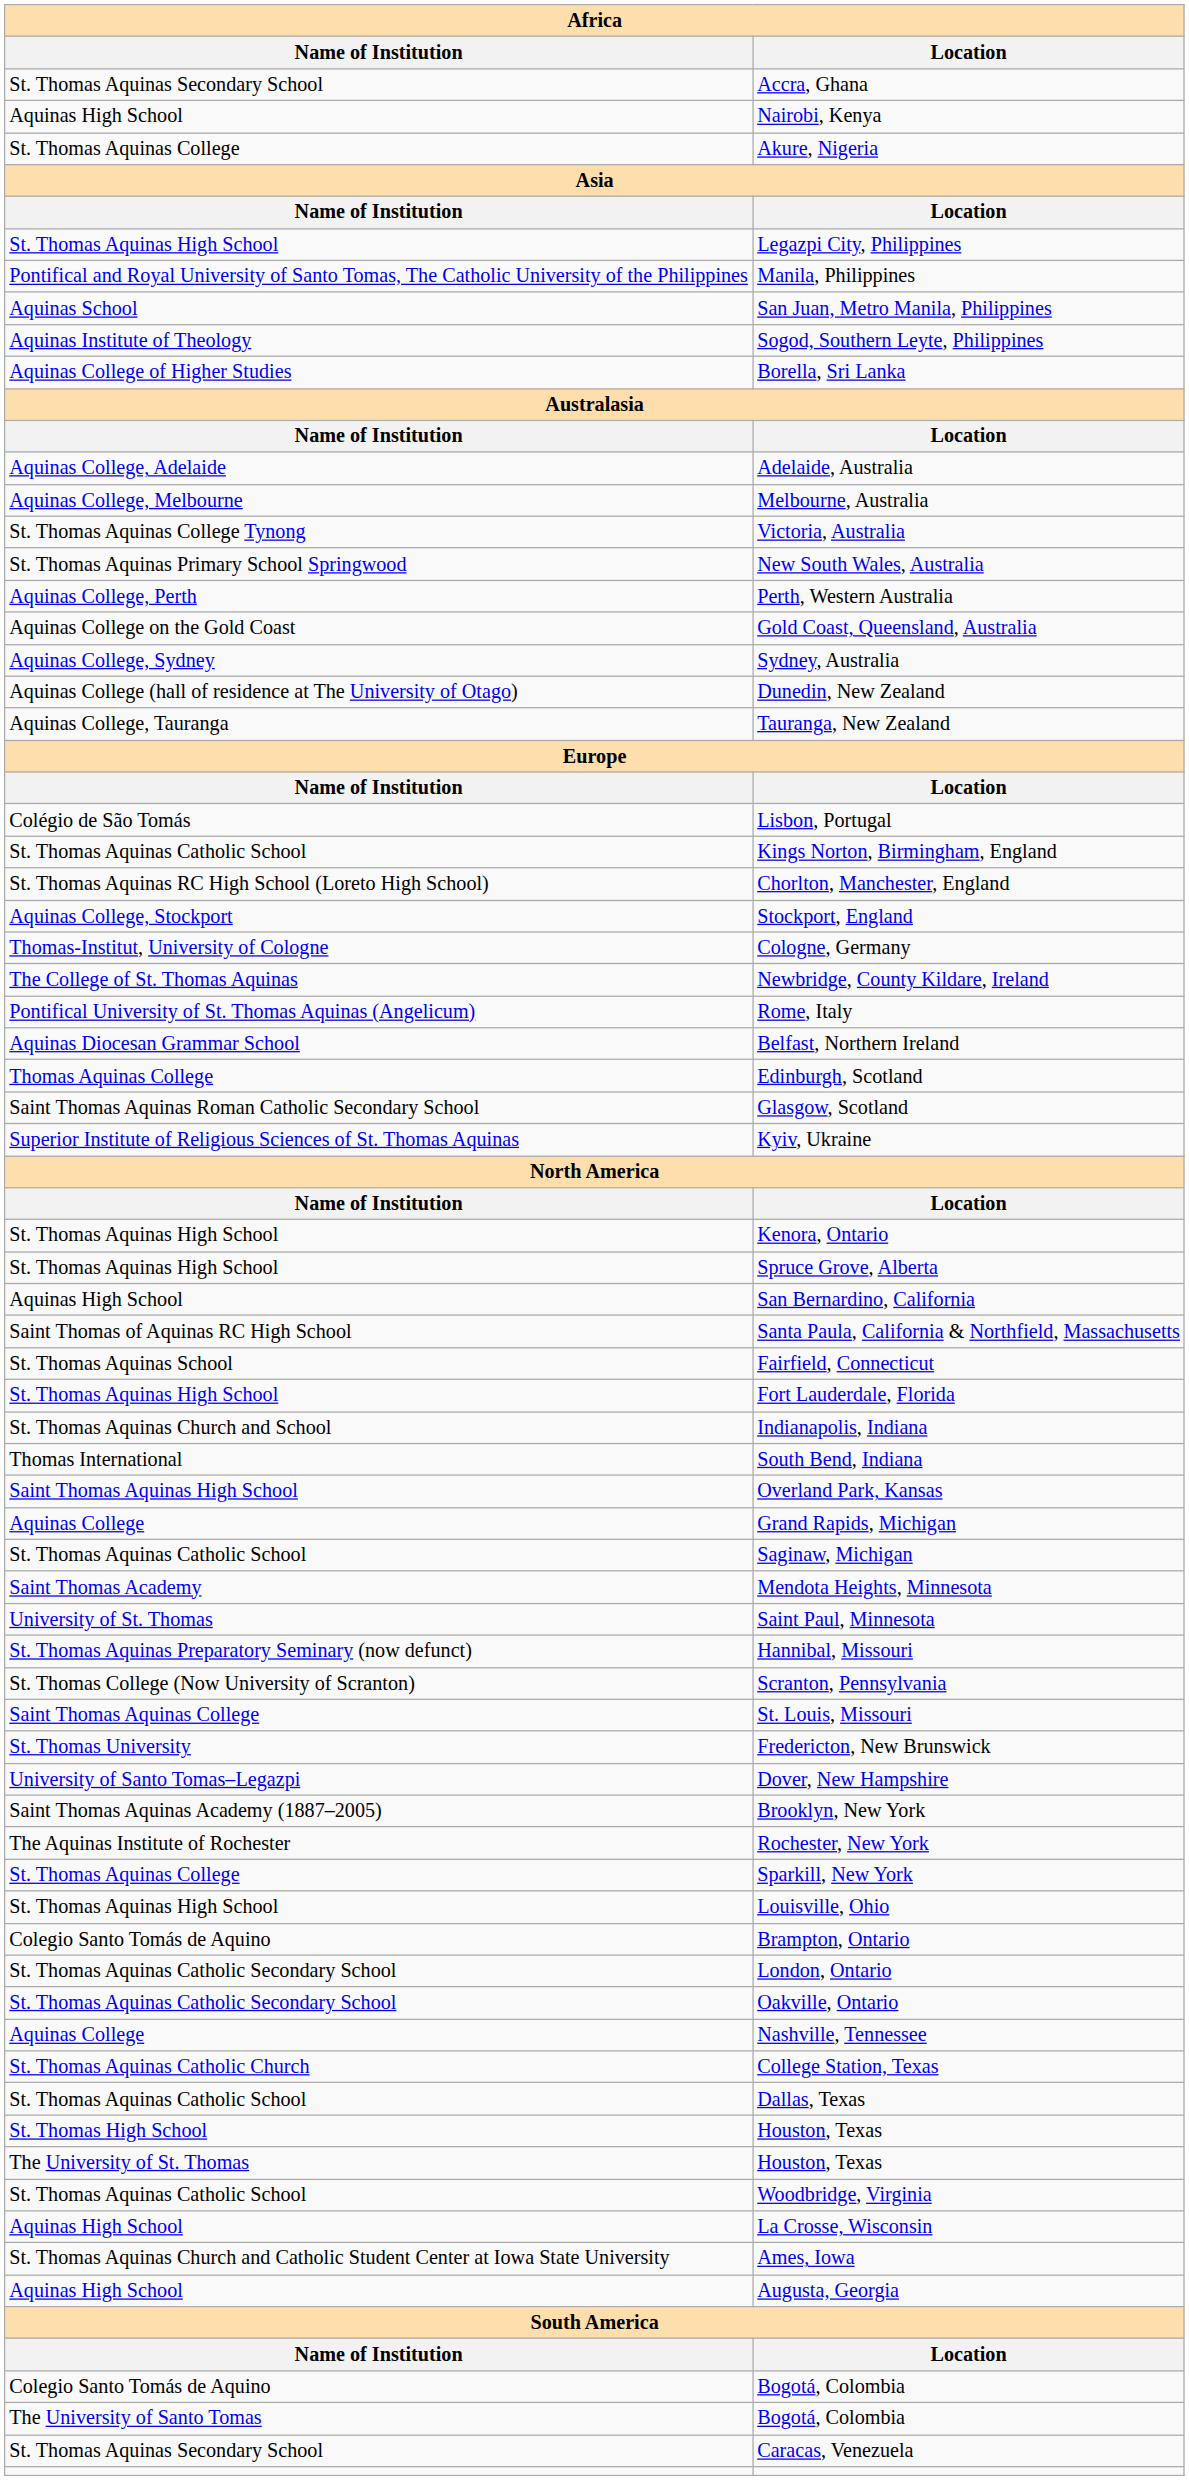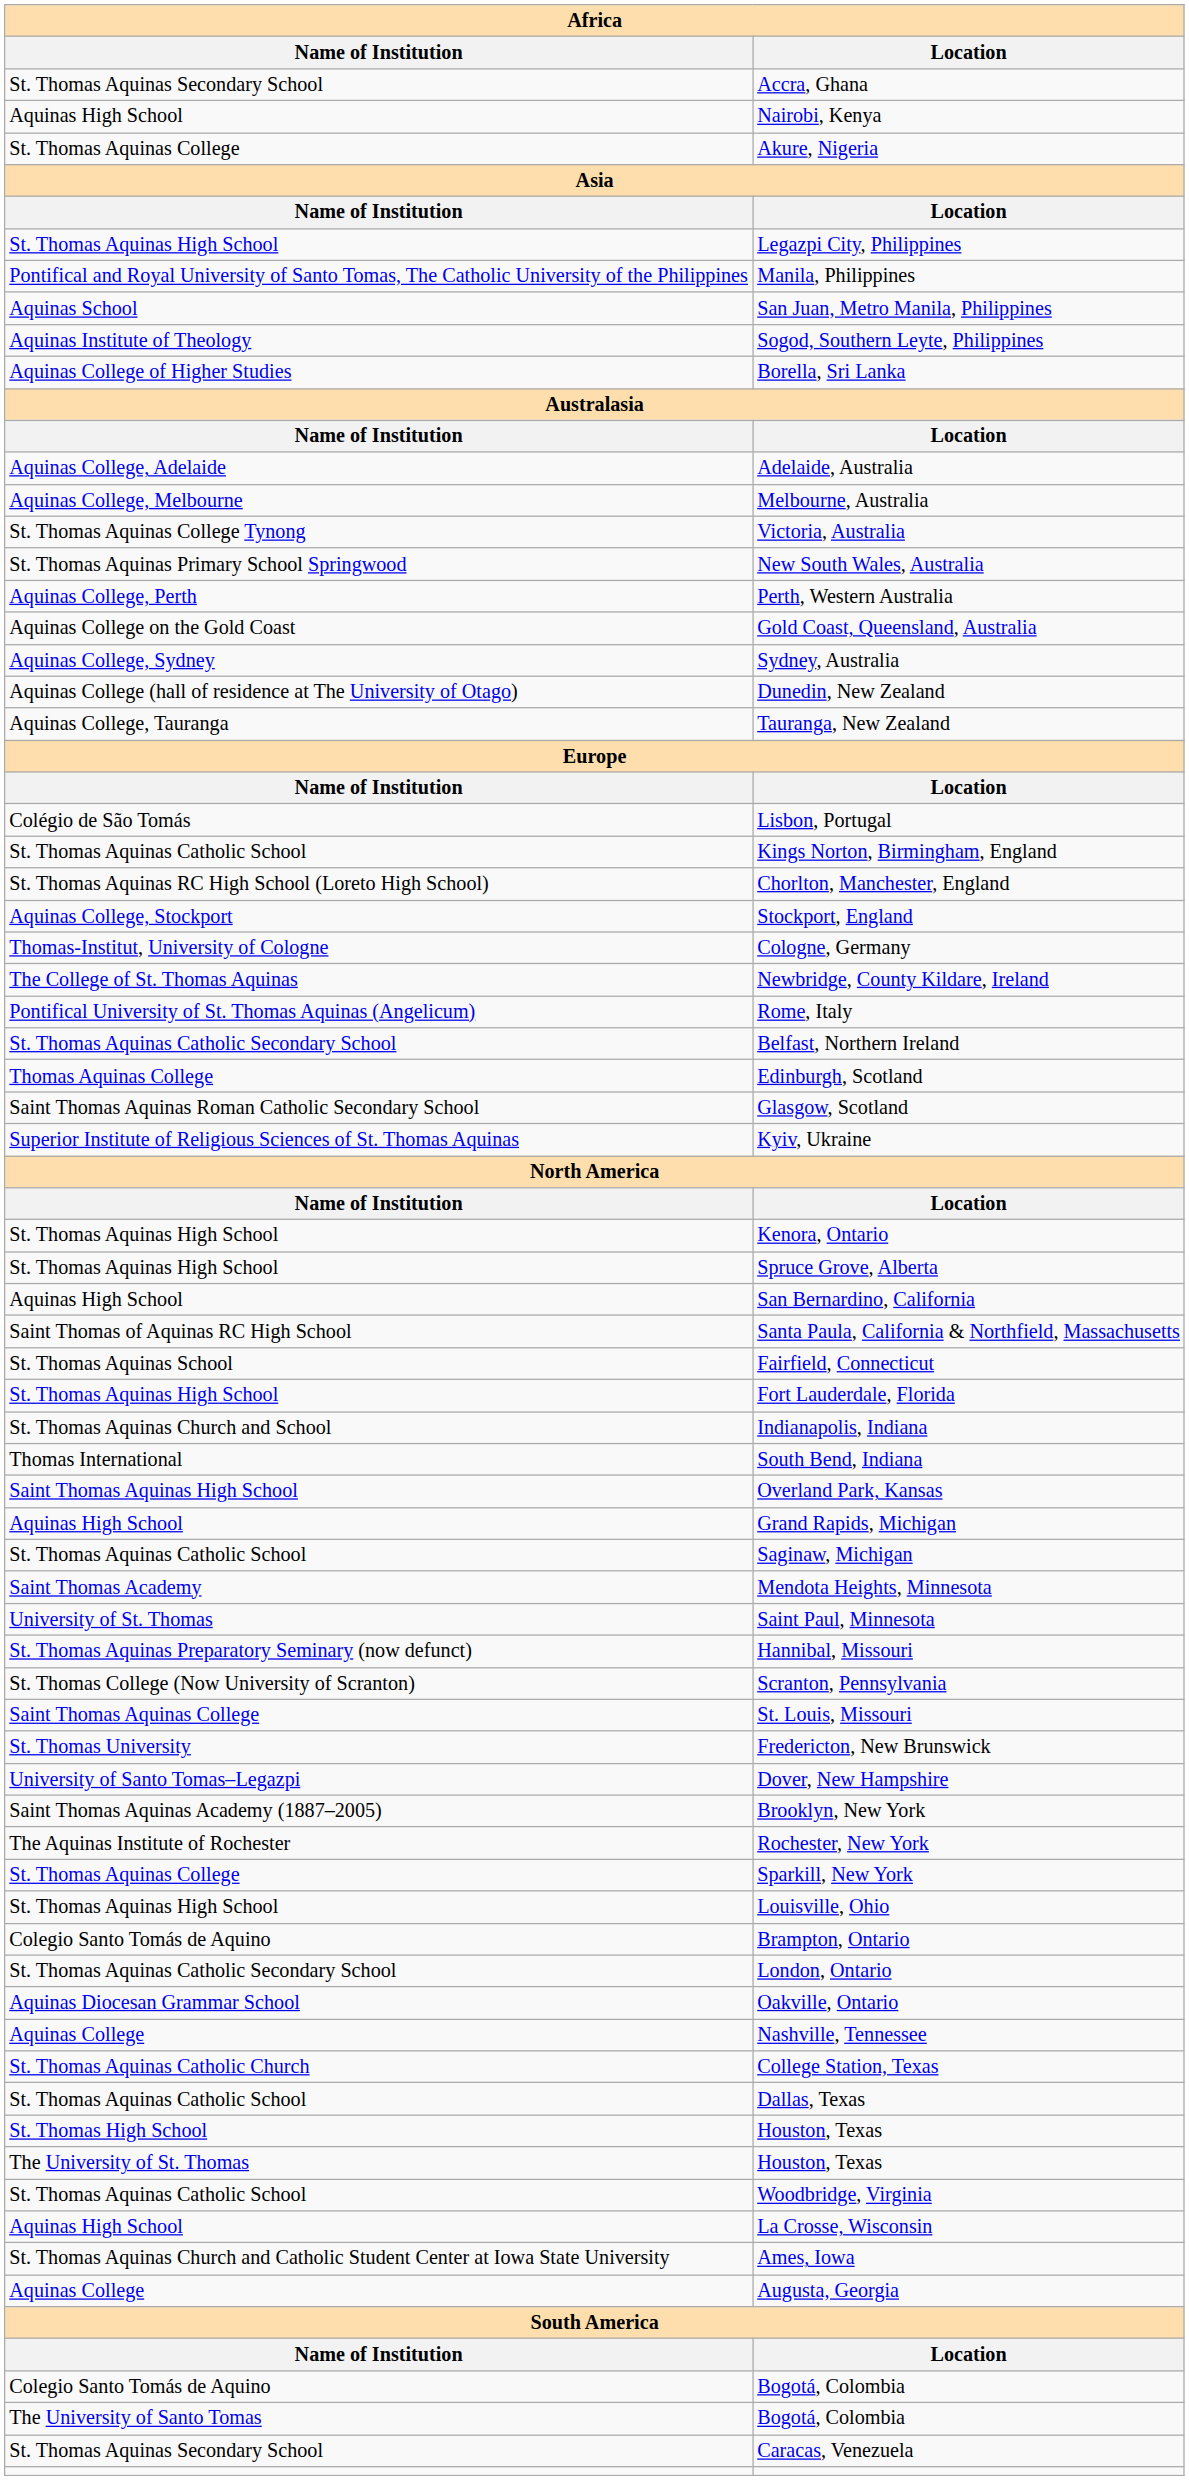(155, 1043) Aquinas Diocesan Grammar School -> (203, 1043) St. Thomas Aquinas Catholic Secondary School
(77, 1523) Aquinas College -> (96, 1523) Aquinas High School
(203, 2002) St. Thomas Aquinas Catholic Secondary School -> (155, 2002) Aquinas Diocesan Grammar School
(96, 2290) Aquinas High School -> (77, 2290) Aquinas College
